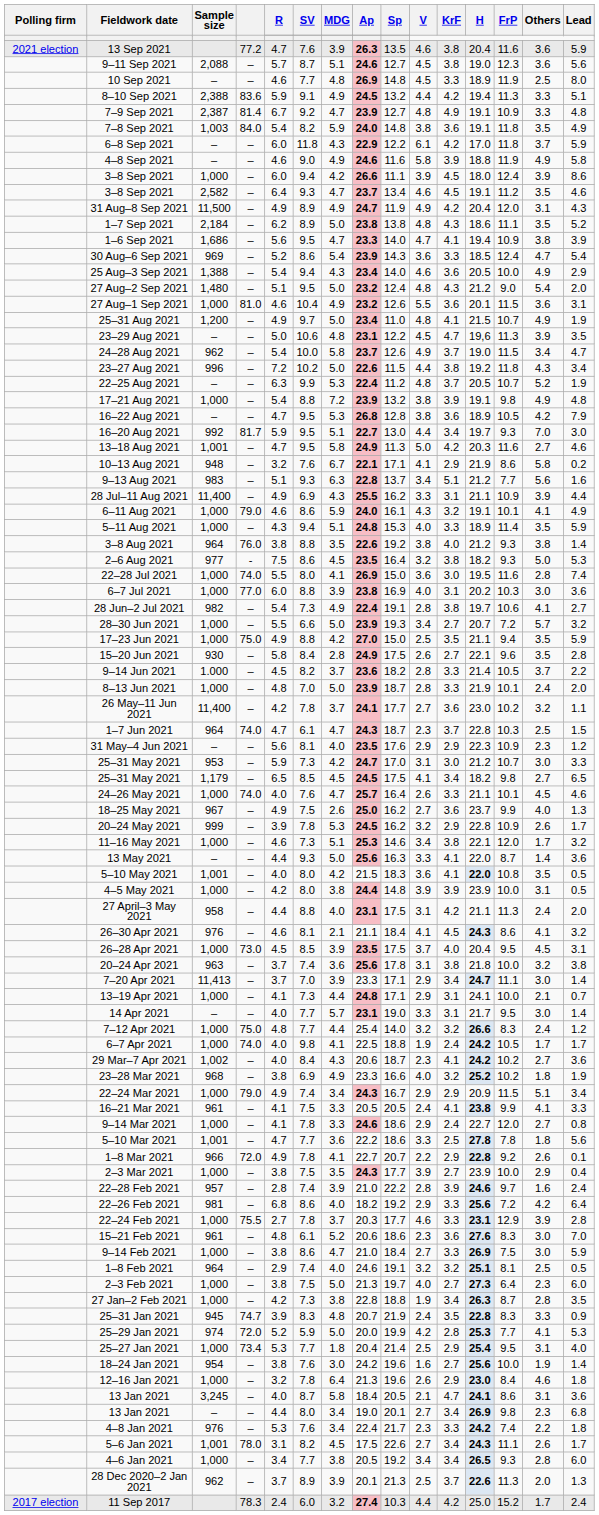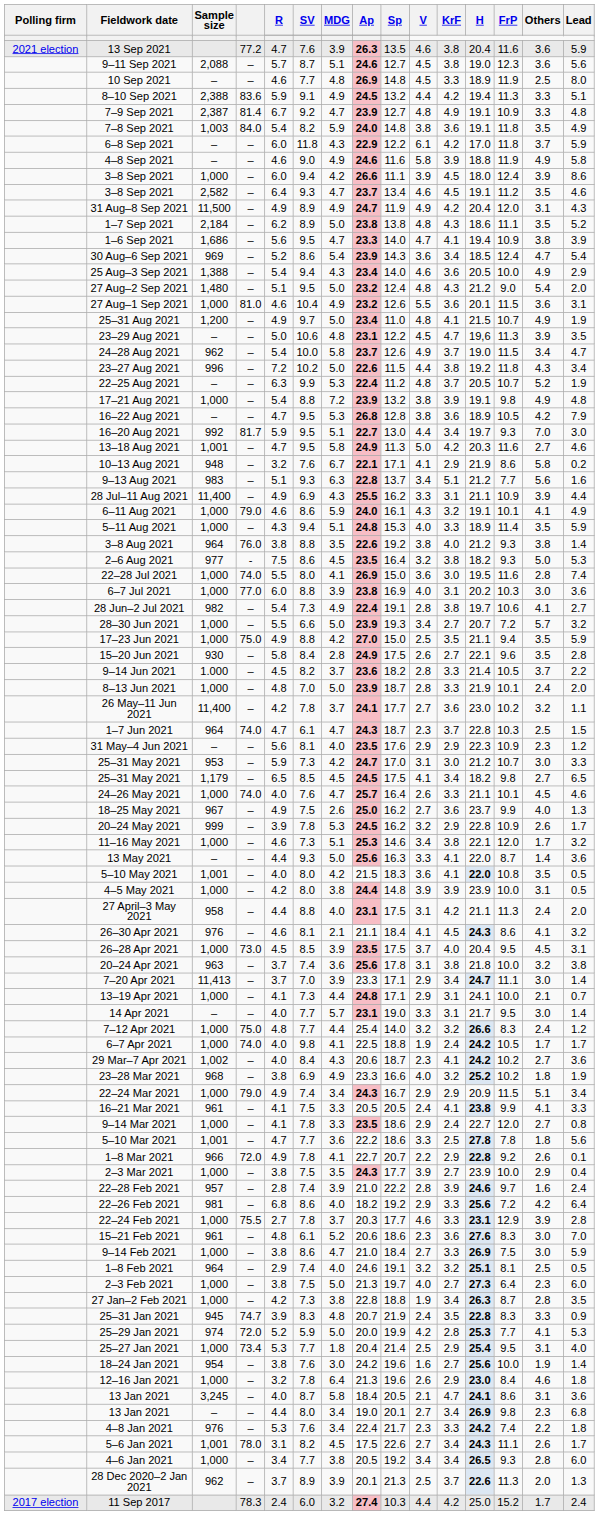(451, 256) 3.3 -> (451, 256) 3.4
(367, 1125) 24.6 -> (367, 1125) 23.5
